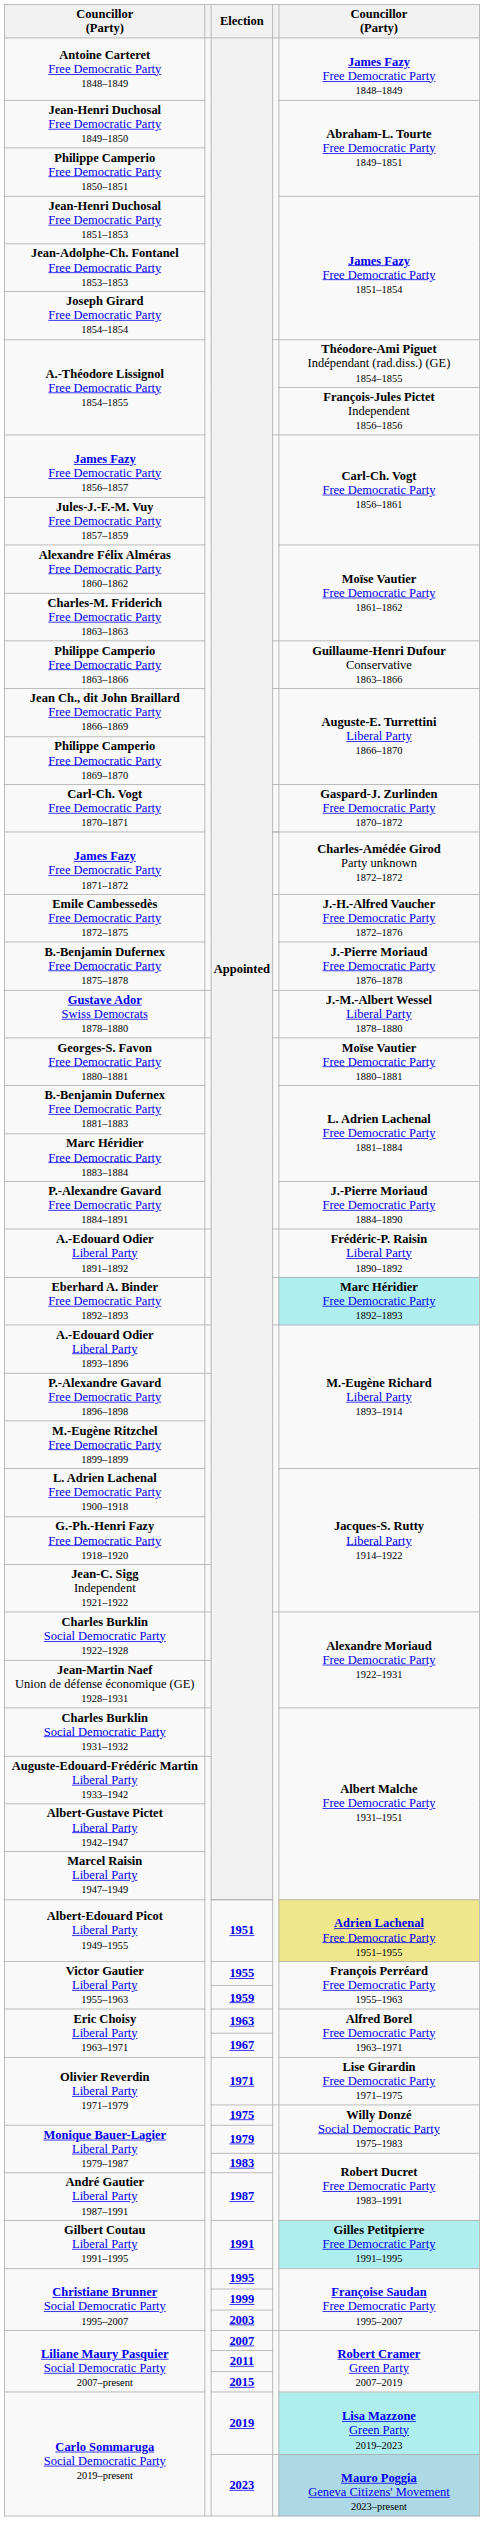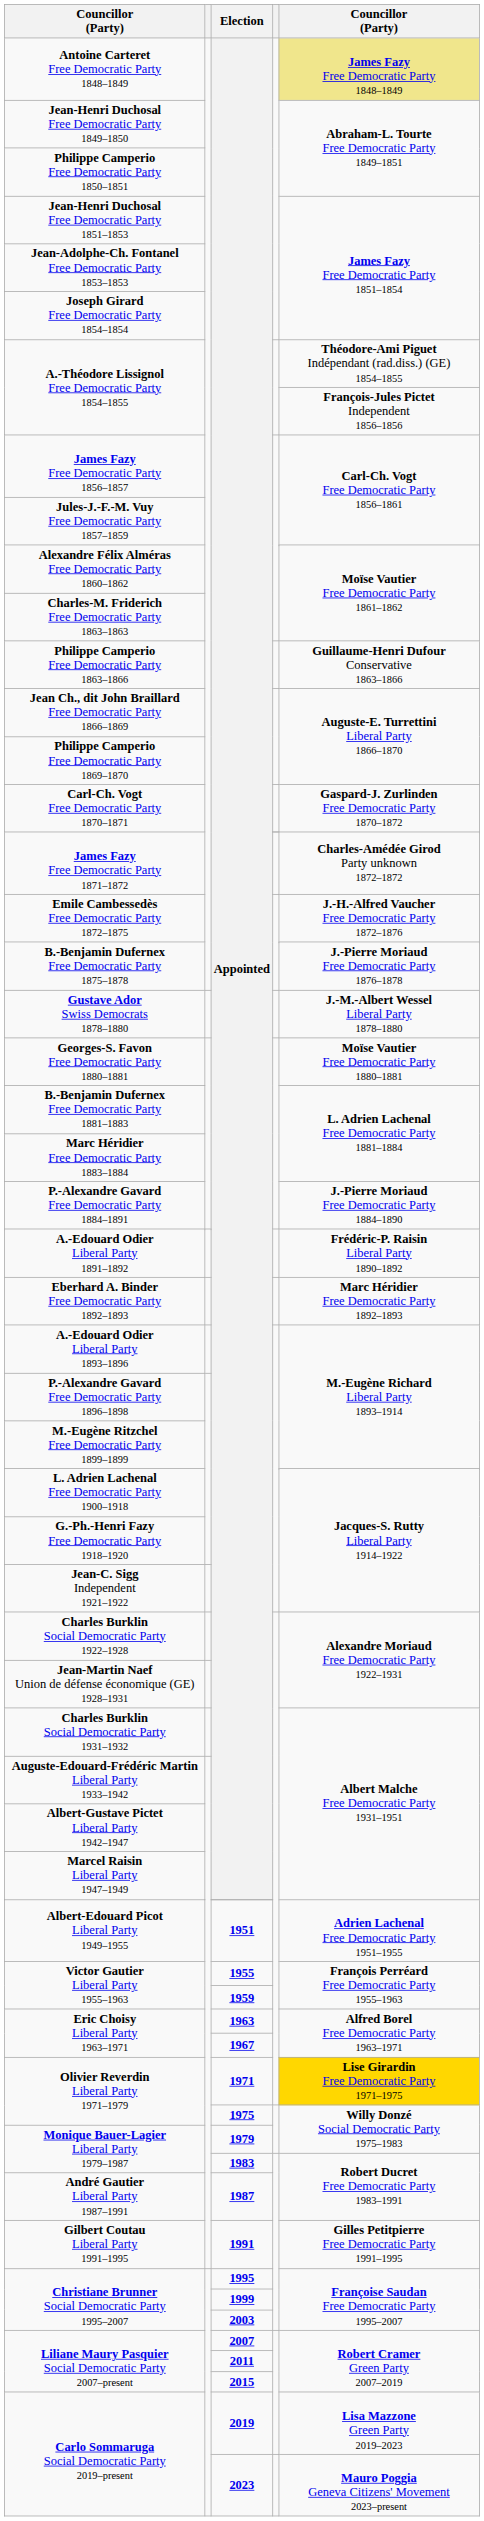(379, 76) no background -> (379, 76) khaki background
(379, 1301) paleturquoise background -> (379, 1301) no background
(379, 1937) khaki background -> (379, 1937) no background
(379, 2081) no background -> (379, 2081) gold background
(379, 2244) paleturquoise background -> (379, 2244) no background
(379, 2430) paleturquoise background -> (379, 2430) no background
(379, 2492) lightblue background -> (379, 2492) no background
